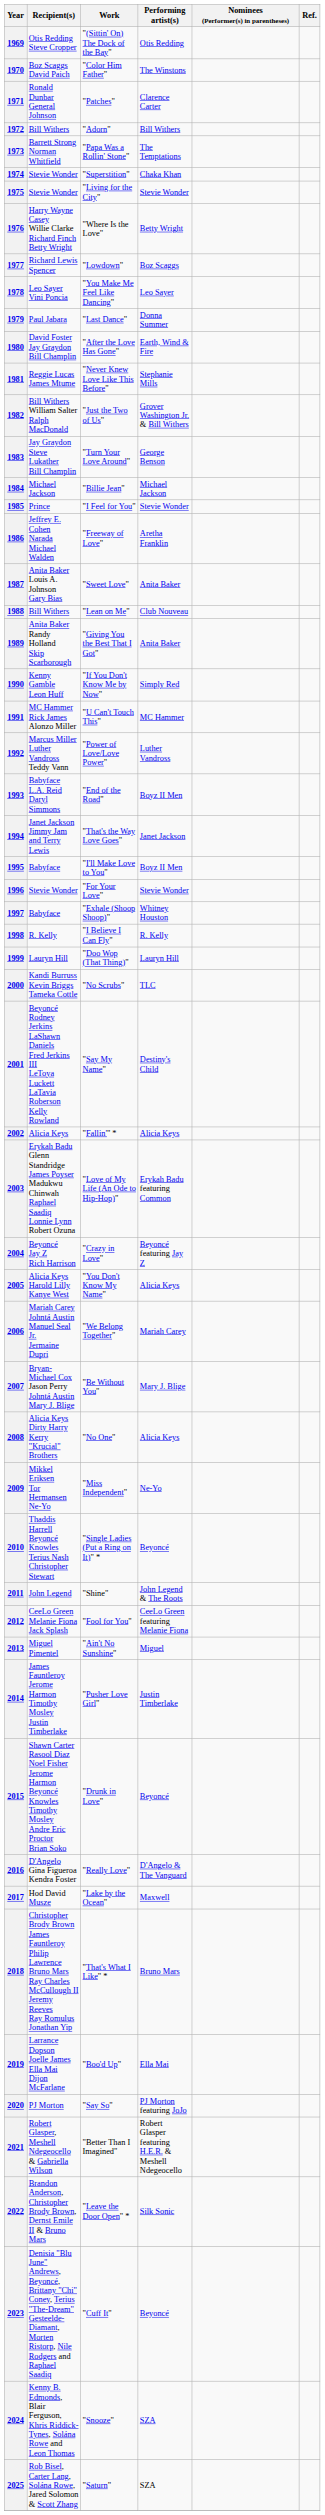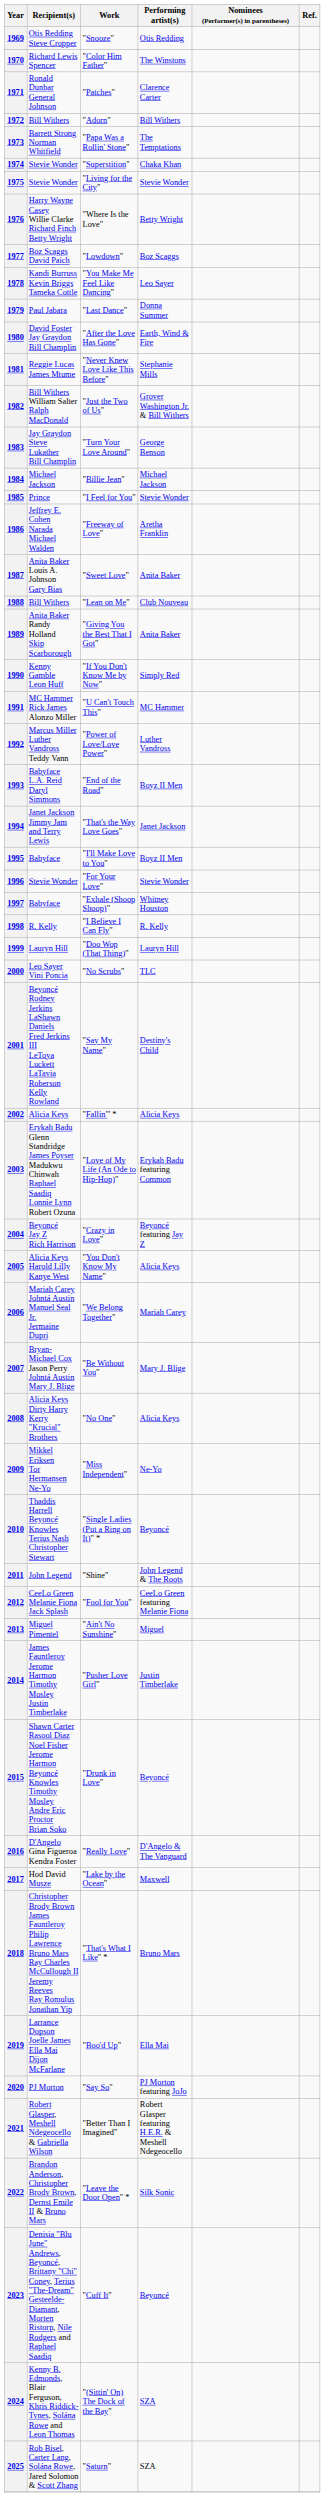(104, 43) "(Sittin' On) The Dock of the Bay" -> (98, 38) "Snooze"
(49, 70) Boz Scaggs David Paich -> (53, 60) Richard Lewis Spencer
(53, 265) Richard Lewis Spencer -> (49, 256) Boz Scaggs David Paich
(48, 292) Leo Sayer Vini Poncia -> (53, 283) Kandi Burruss Kevin Briggs Tameka Cottle
(53, 985) Kandi Burruss Kevin Briggs Tameka Cottle -> (48, 971) Leo Sayer Vini Poncia
(98, 2420) "Snooze" -> (104, 2402) "(Sittin' On) The Dock of the Bay"
